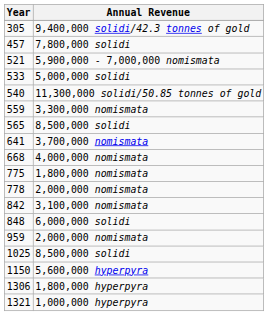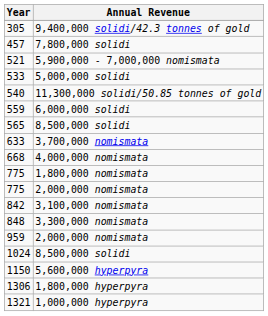(92, 109) 3,300,000 nomismata -> (83, 109) 6,000,000 solidi
(16, 141) 641 -> (16, 141) 633
(16, 190) 778 -> (16, 190) 775
(83, 222) 6,000,000 solidi -> (92, 222) 3,300,000 nomismata
(19, 254) 1025 -> (19, 254) 1024
